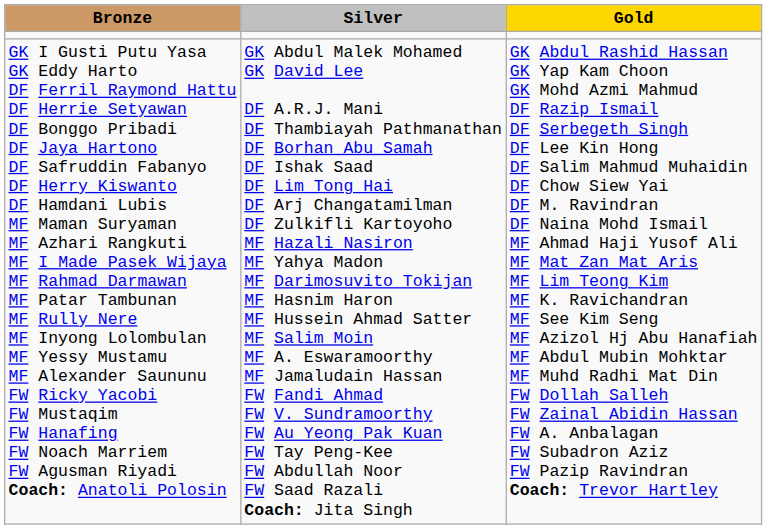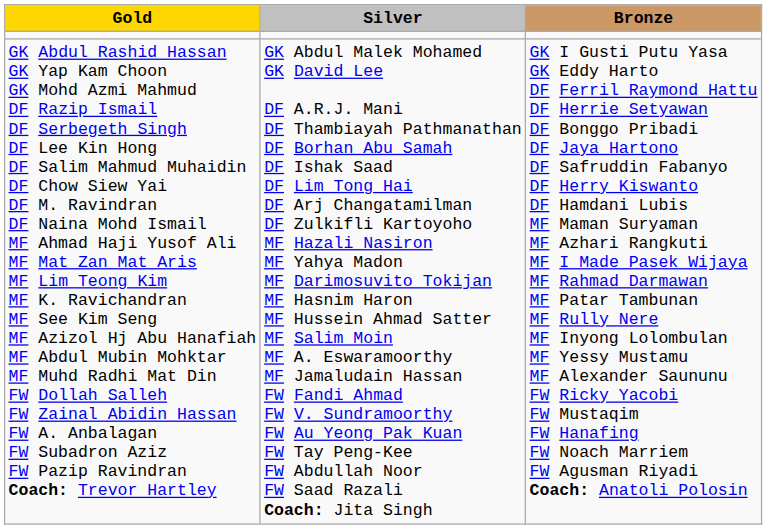columns swapped: (634, 18) <-> (123, 18)
